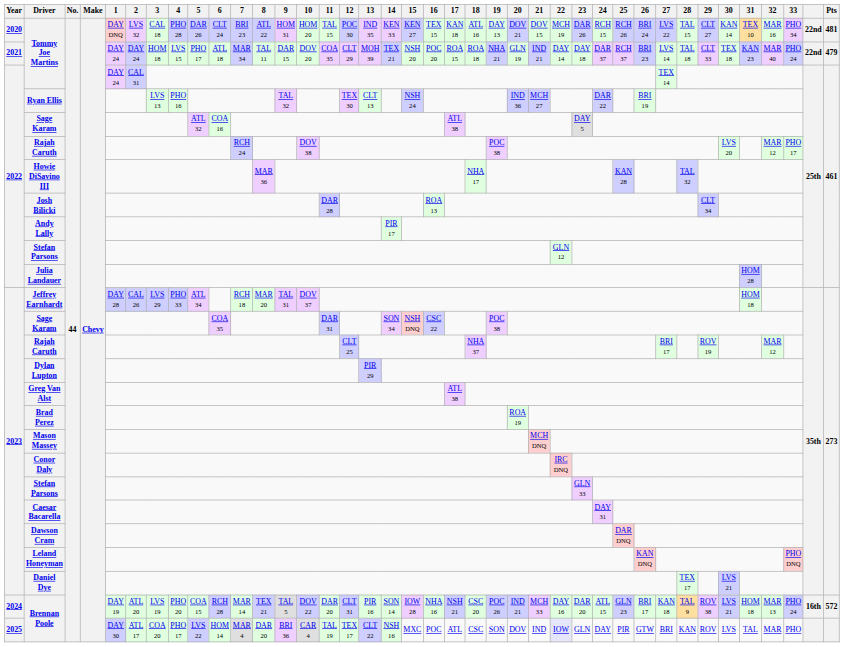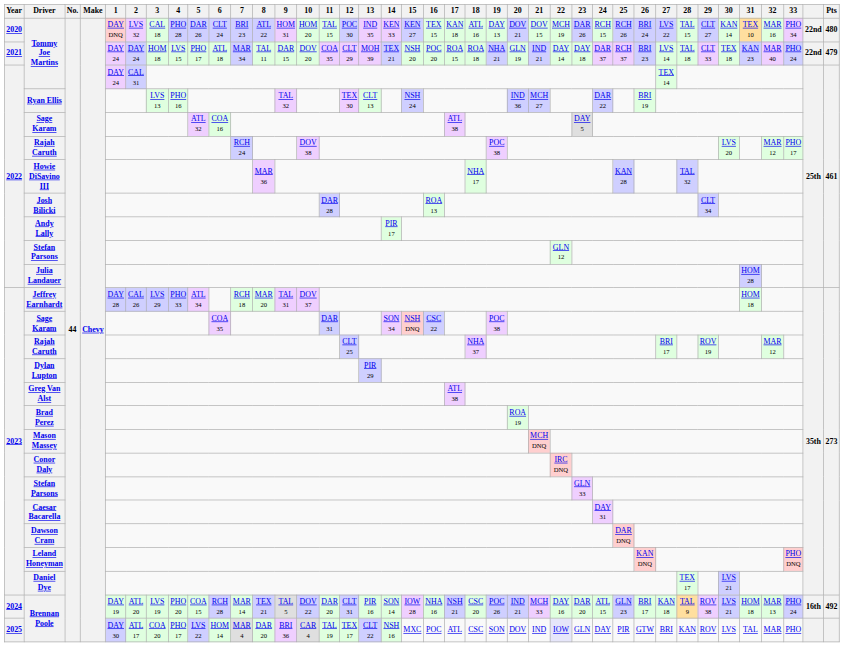(832, 30) 481 -> (832, 30) 480
(832, 606) 572 -> (832, 606) 492
